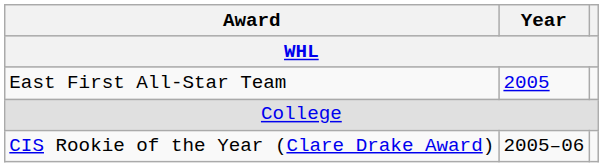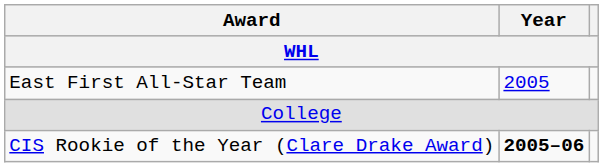(544, 146) normal -> (544, 146) bold
